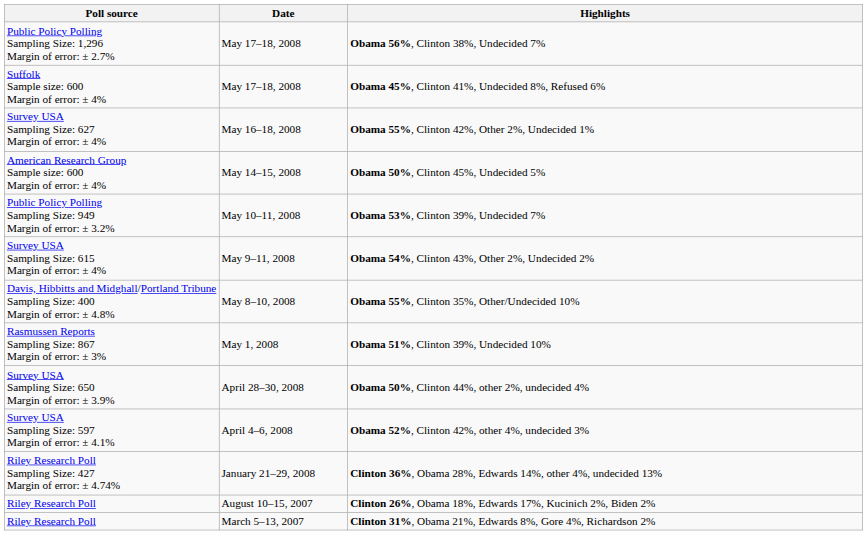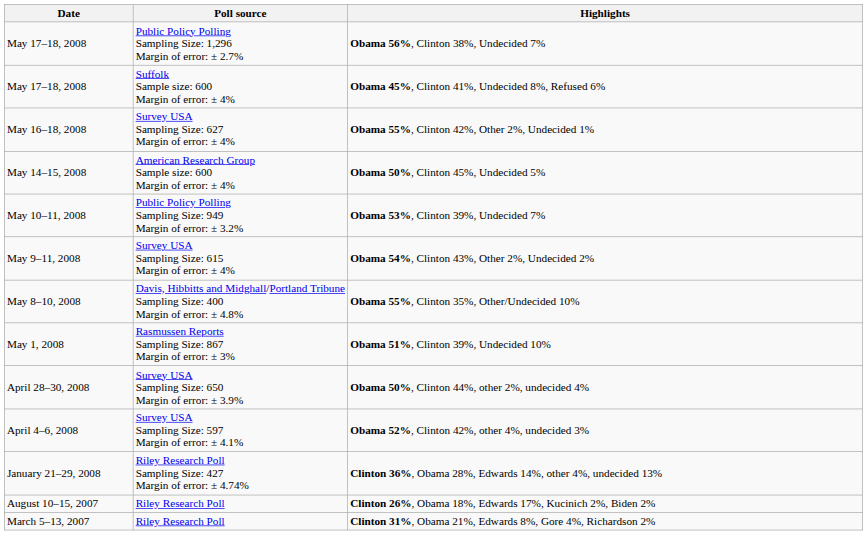columns swapped: (112, 13) <-> (283, 13)
